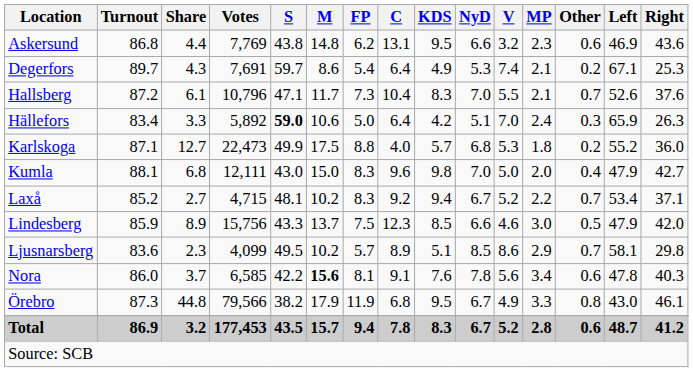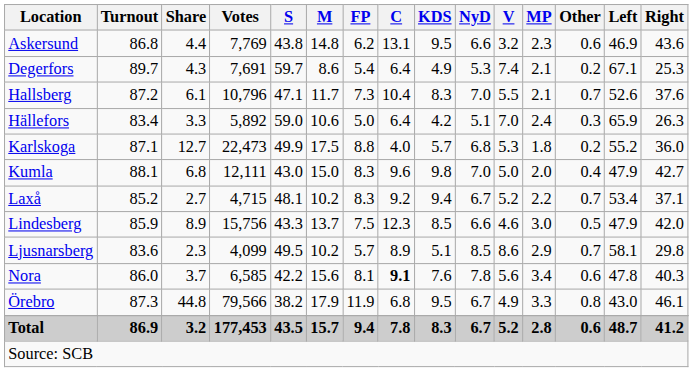(289, 120) bold -> (289, 120) normal
(325, 276) bold -> (325, 276) normal
(400, 276) normal -> (400, 276) bold
